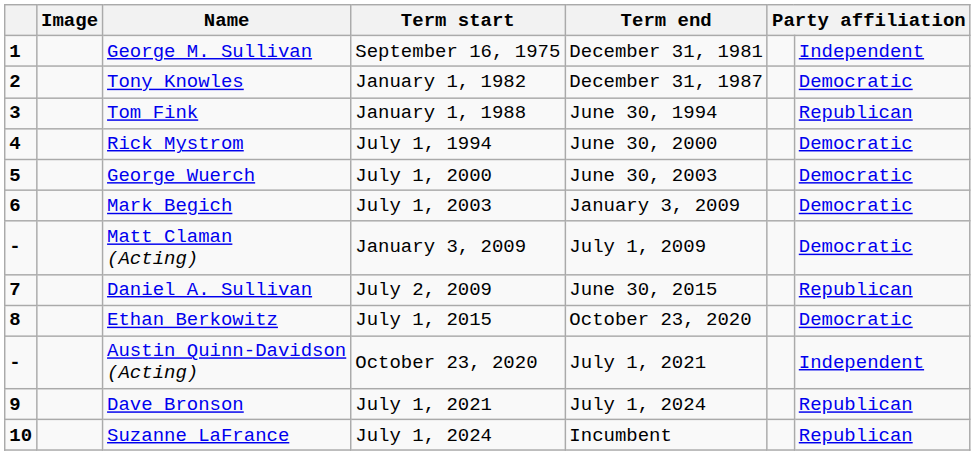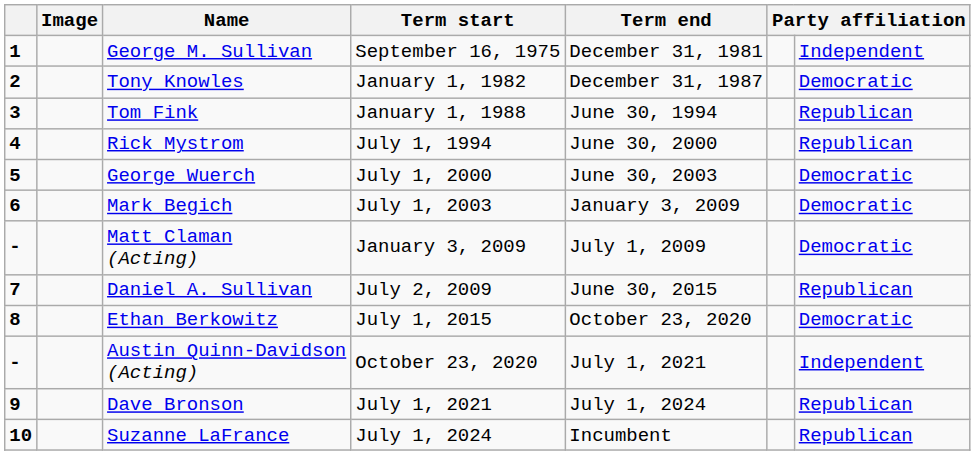(856, 144) Democratic -> (856, 144) Republican
